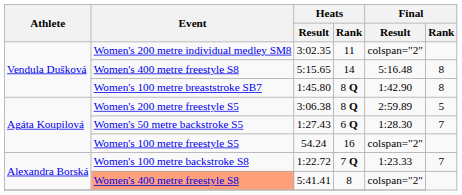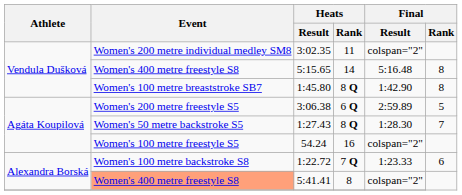(349, 106) 8 Q -> (349, 106) 6 Q
(349, 125) 6 Q -> (349, 125) 8 Q
(441, 162) 7 -> (441, 162) 6
